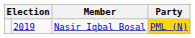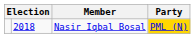(24, 26) 2019 -> (24, 26) 2018
